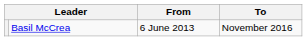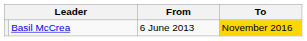(257, 28) no background -> (257, 28) gold background
